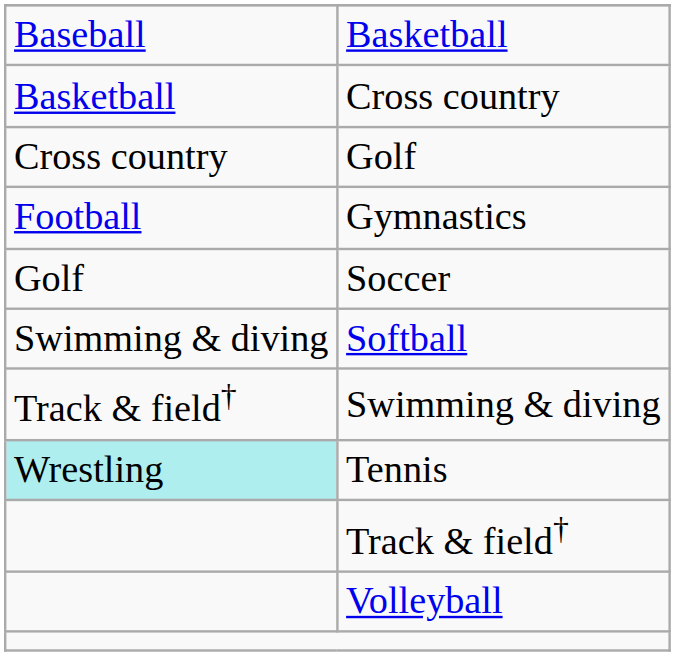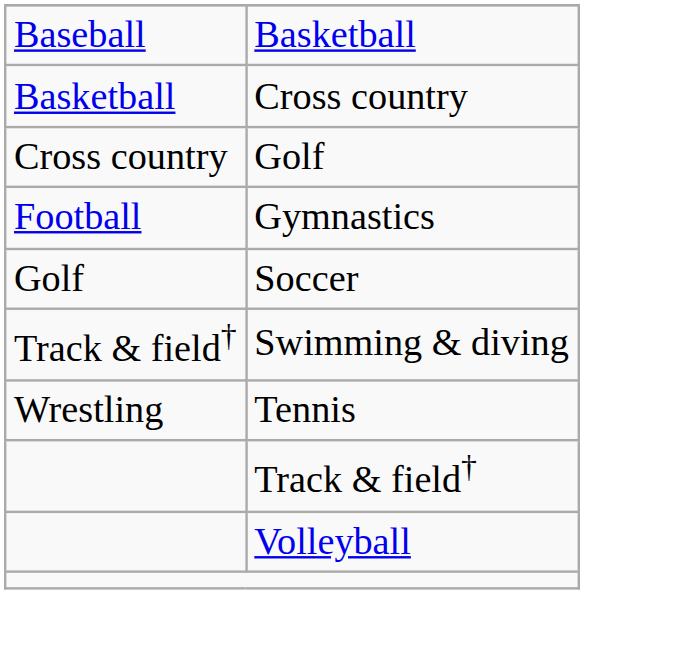- row: (407, 338)
(89, 469) paleturquoise background -> (89, 409) no background
